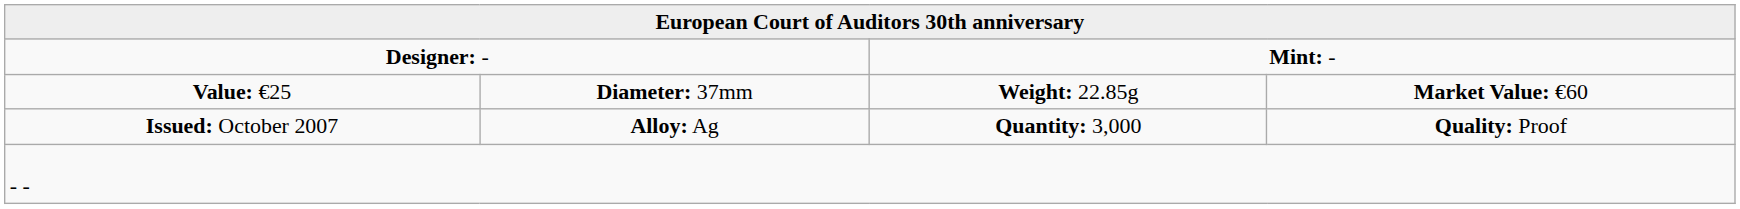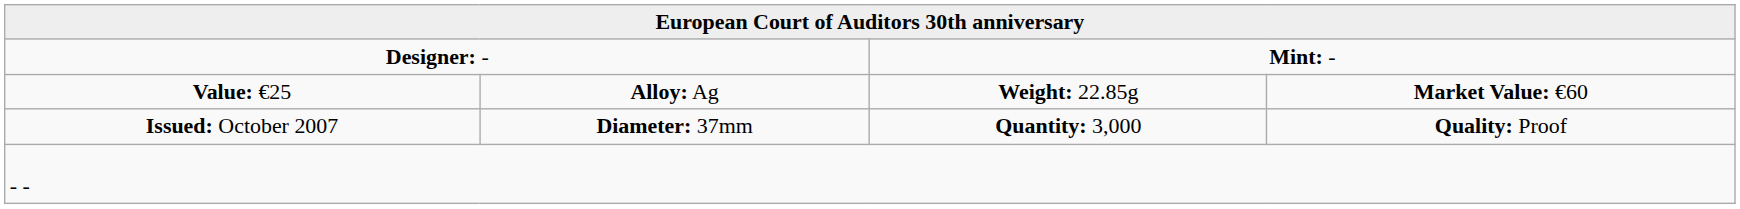(675, 91) Diameter: 37mm -> (675, 91) Alloy: Ag
(675, 126) Alloy: Ag -> (675, 126) Diameter: 37mm
